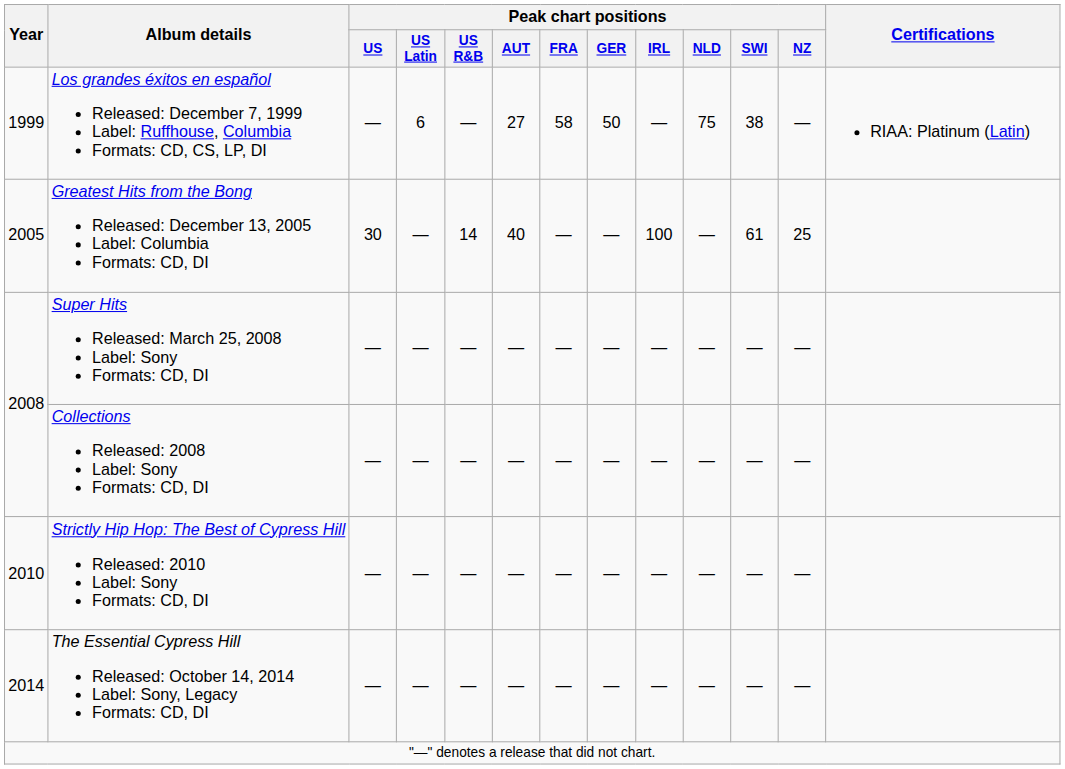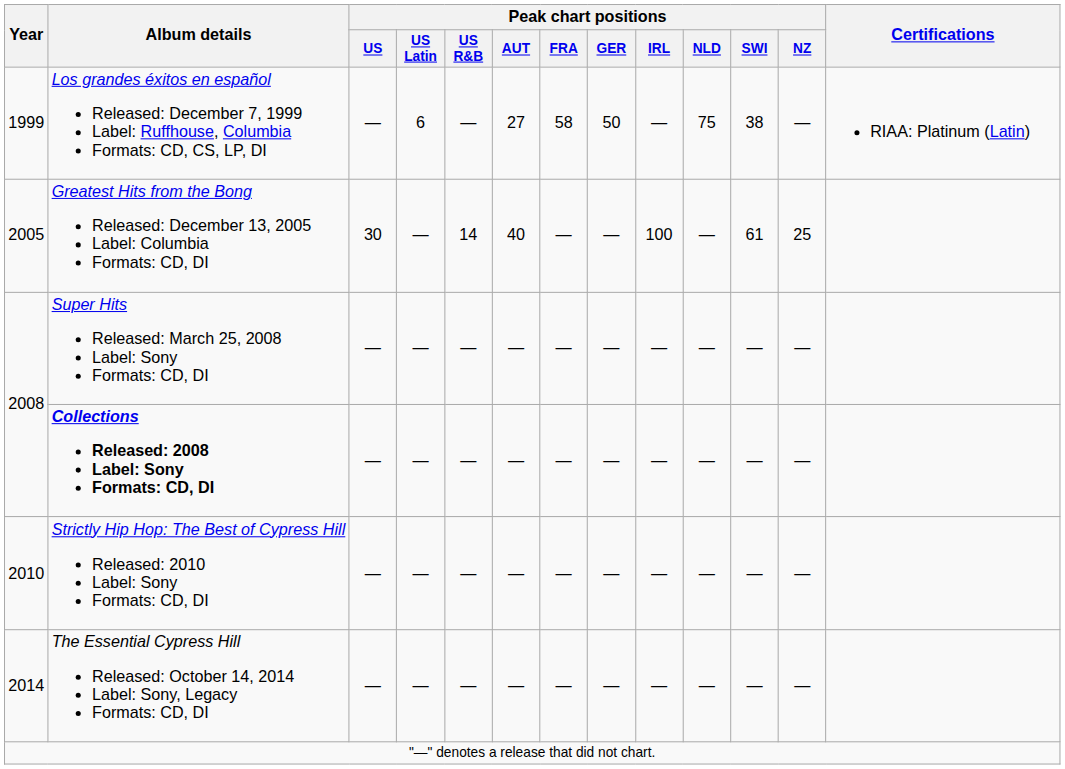(198, 453) normal -> (198, 453) bold
